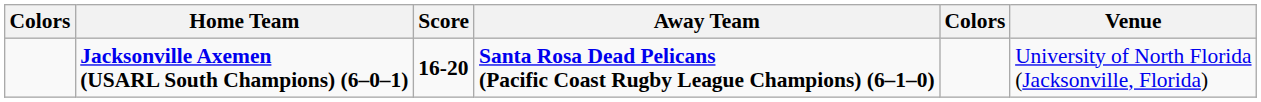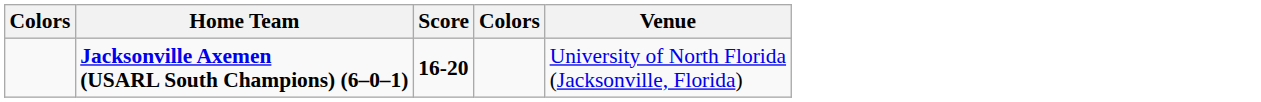- column: (707, 21)
